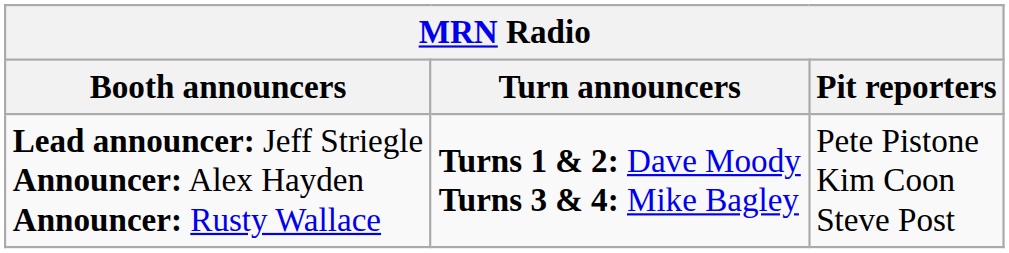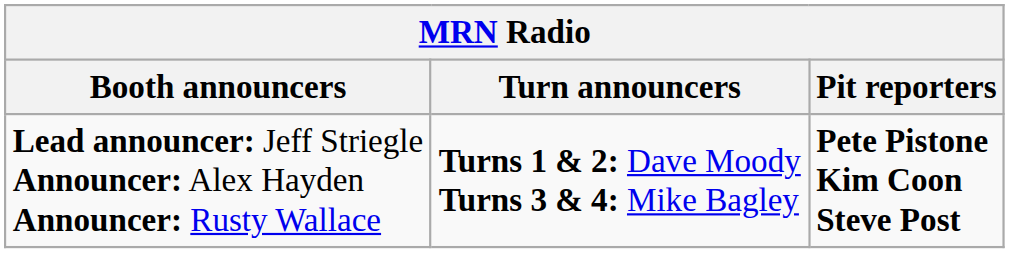(898, 180) normal -> (902, 180) bold
